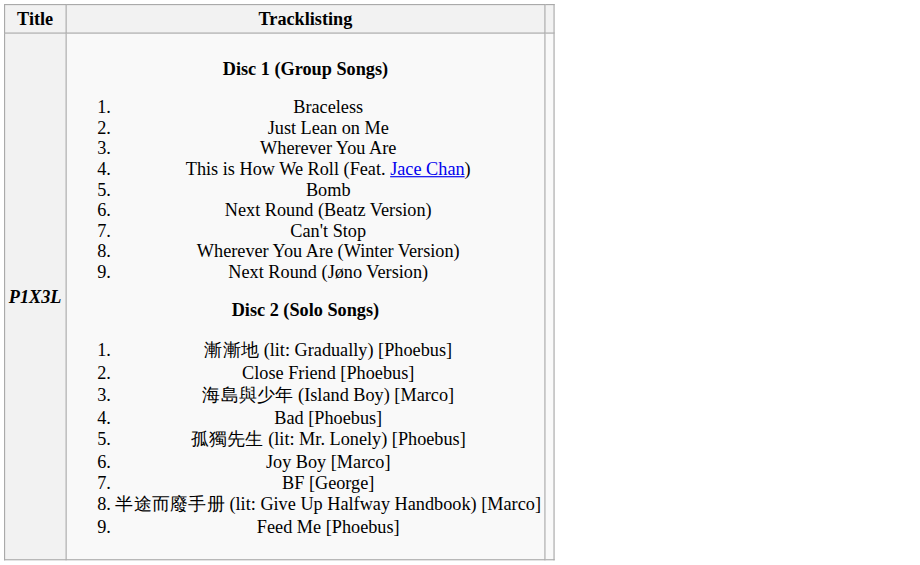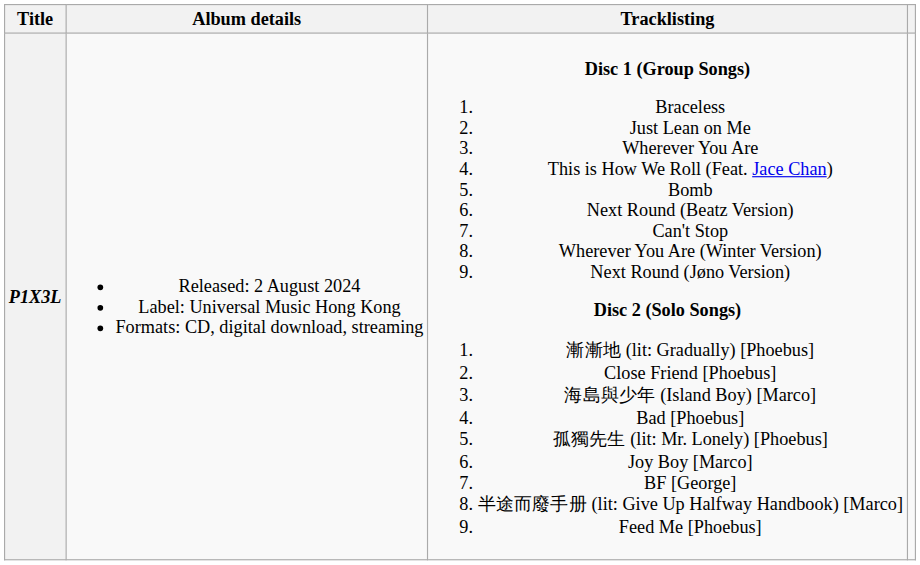+ column: (247, 18)
